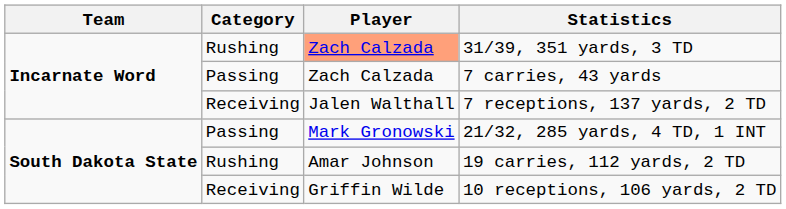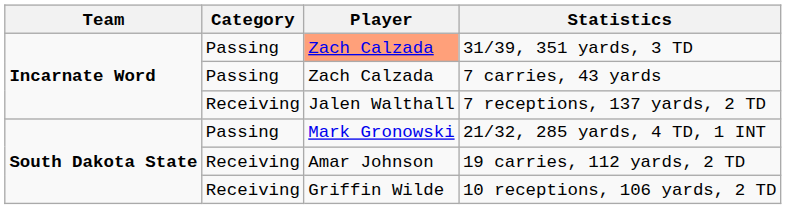(242, 48) Rushing -> (242, 48) Passing
(242, 161) Rushing -> (253, 161) Receiving
